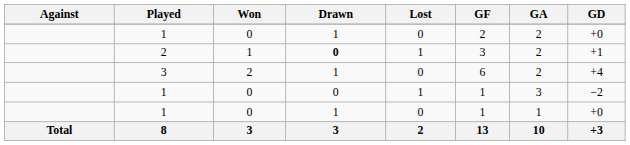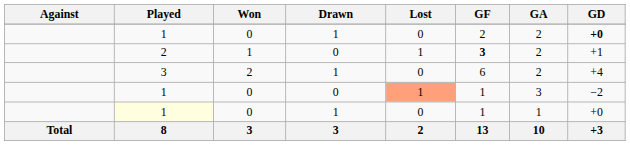(597, 34) normal -> (597, 34) bold
(336, 53) bold -> (336, 53) normal
(482, 53) normal -> (482, 53) bold
(421, 92) no background -> (421, 92) lightsalmon background
(164, 112) no background -> (164, 112) lightyellow background
